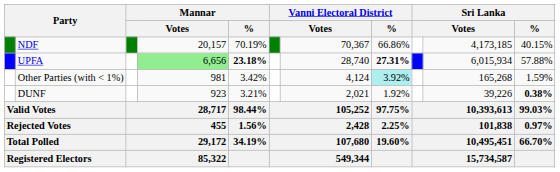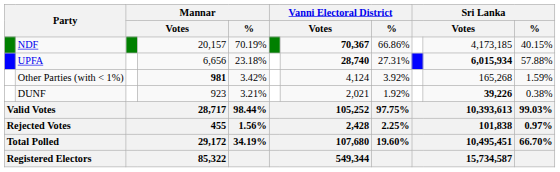(355, 45) normal -> (355, 45) bold
(215, 61) lightgreen background -> (215, 61) no background
(250, 61) bold -> (251, 61) normal
(355, 61) normal -> (355, 61) bold
(393, 61) bold -> (394, 61) normal
(492, 61) normal -> (492, 61) bold
(218, 77) normal -> (218, 77) bold
(396, 77) paleturquoise background -> (396, 77) no background
(498, 93) normal -> (498, 93) bold
(538, 93) bold -> (539, 93) normal
